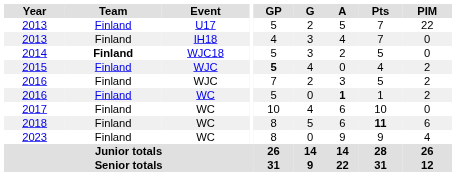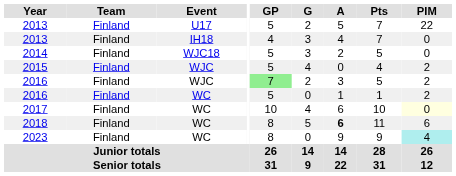(113, 53) bold -> (111, 53) normal
(274, 67) bold -> (271, 67) normal
(274, 81) no background -> (271, 81) lightgreen background
(342, 95) bold -> (341, 95) normal
(427, 109) no background -> (427, 109) lightyellow background
(342, 123) normal -> (341, 123) bold
(380, 123) bold -> (379, 123) normal
(427, 137) no background -> (427, 137) paleturquoise background
